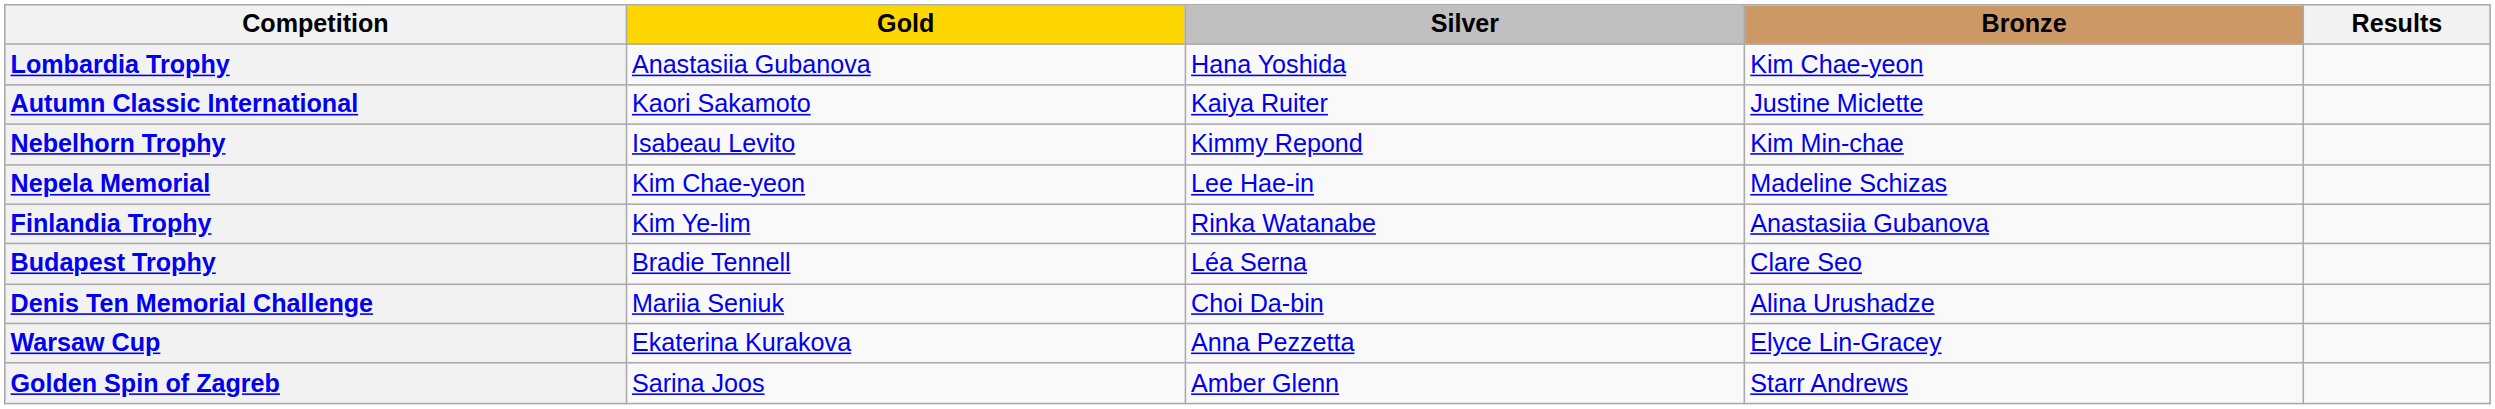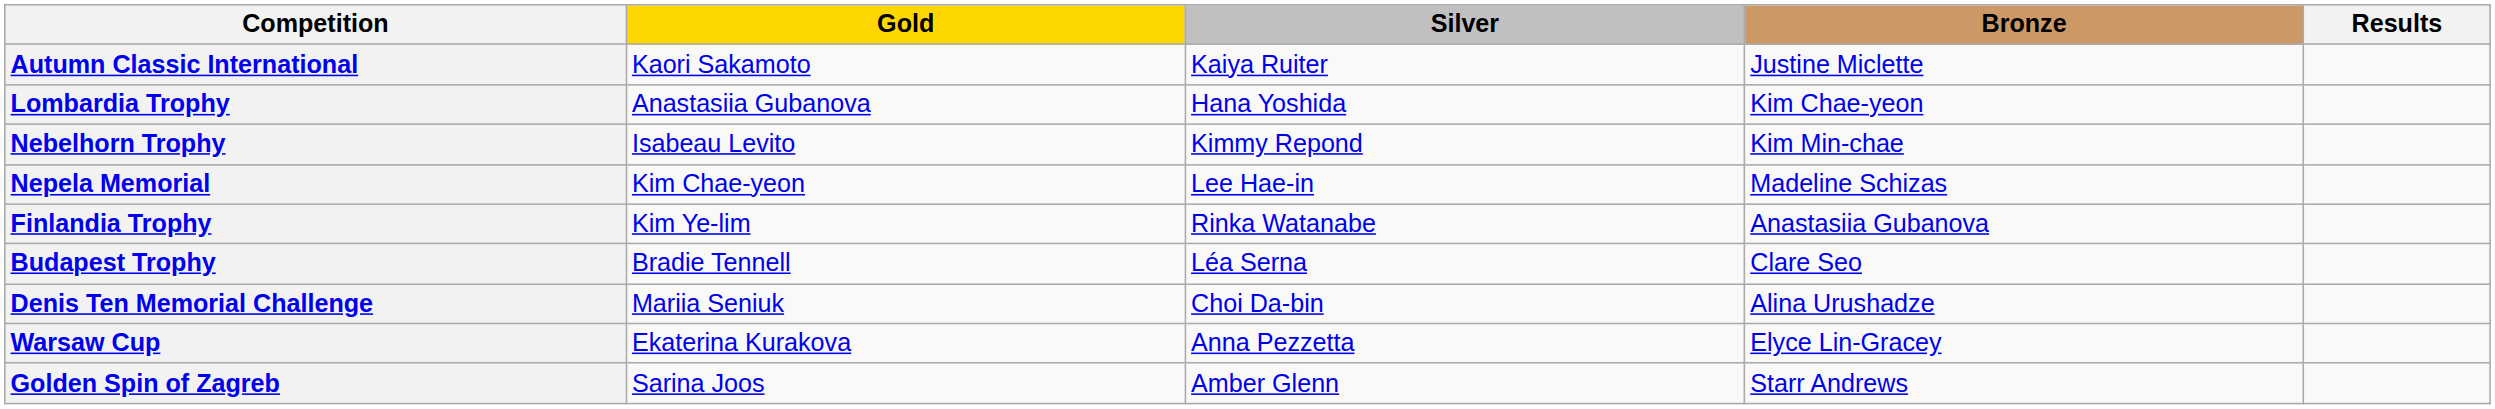rows swapped: (120, 64) <-> (184, 104)
